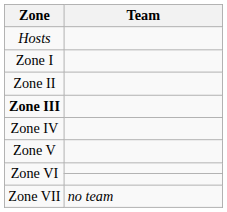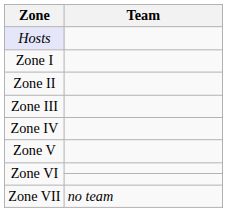(34, 38) no background -> (34, 38) lavender background
(34, 106) bold -> (34, 106) normal
